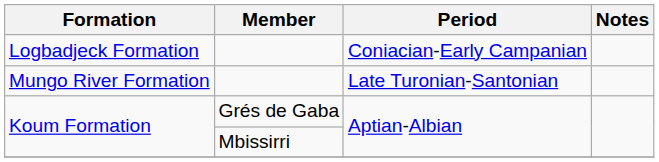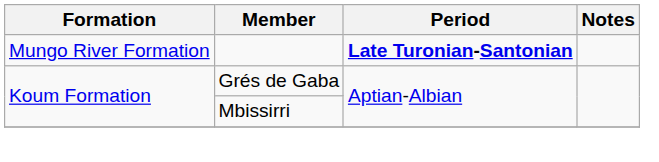- row: (104, 50)
(453, 80) normal -> (460, 50) bold
